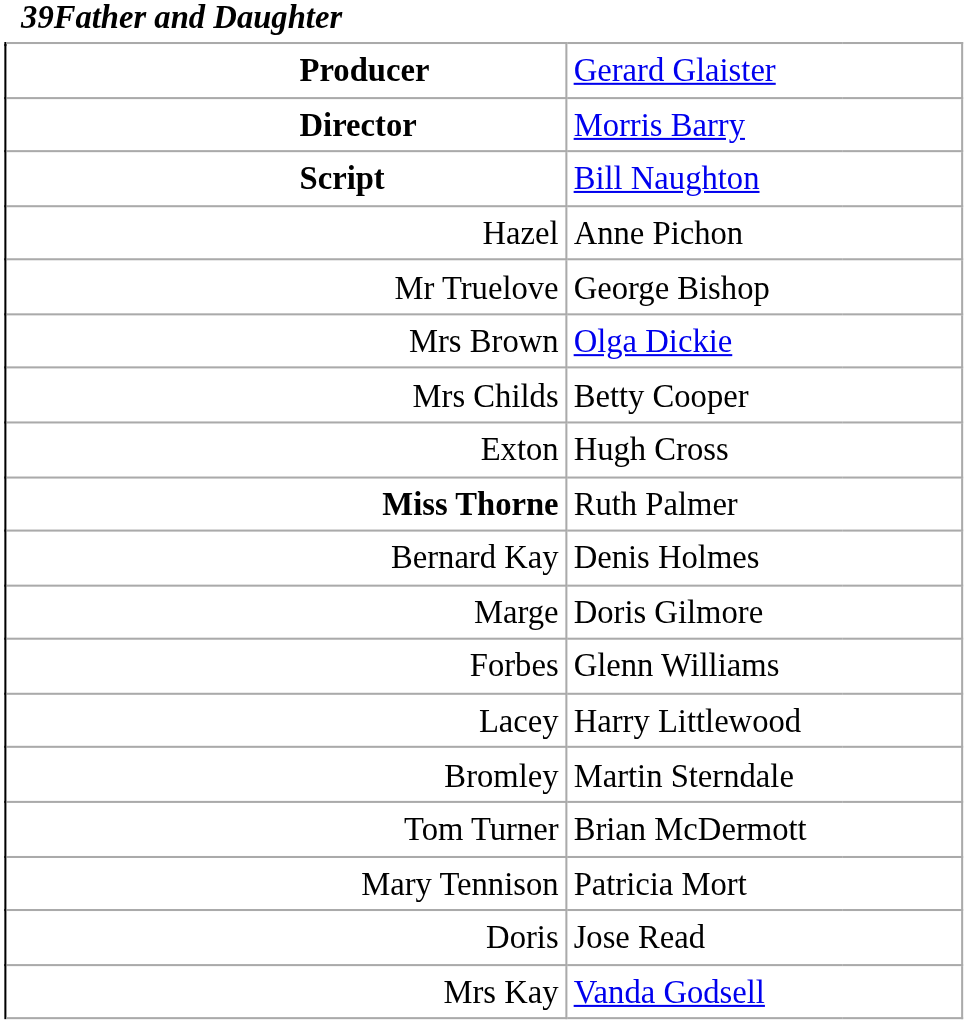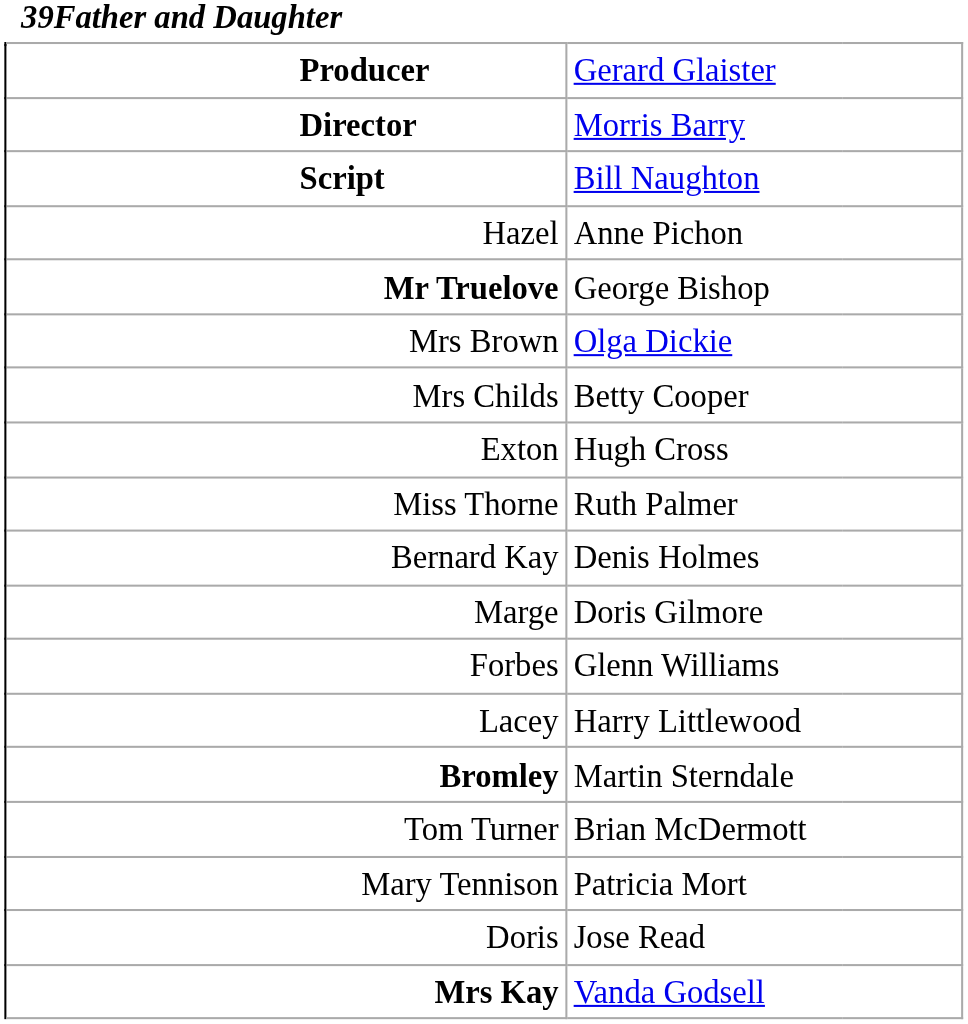(477, 287) normal -> (471, 287) bold
(470, 504) bold -> (476, 504) normal
(501, 774) normal -> (499, 774) bold
(501, 991) normal -> (497, 991) bold
